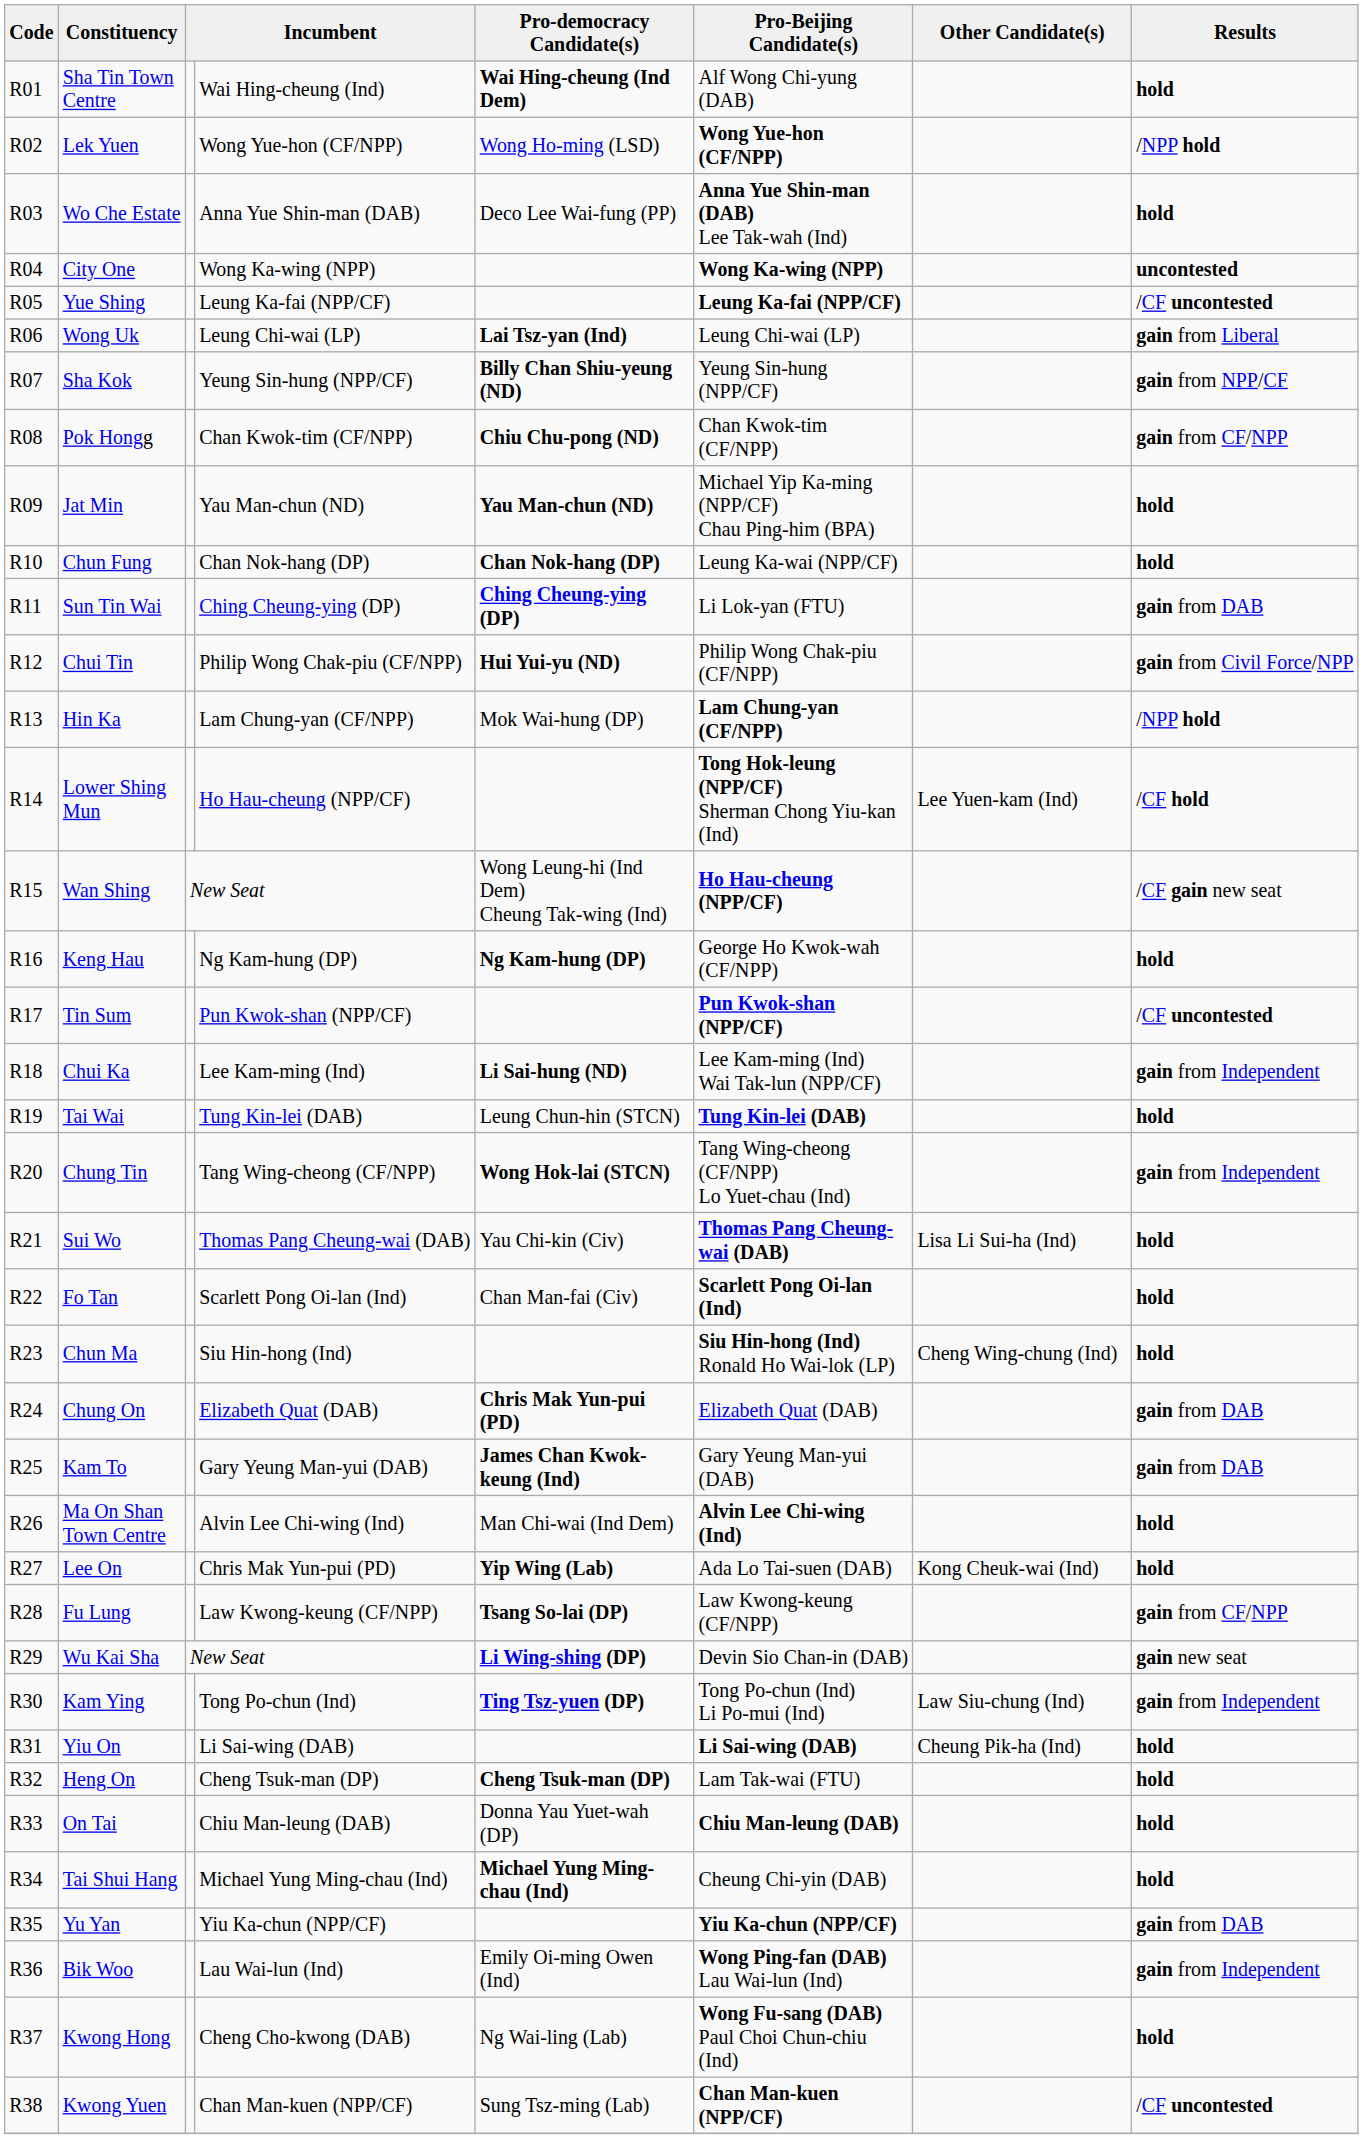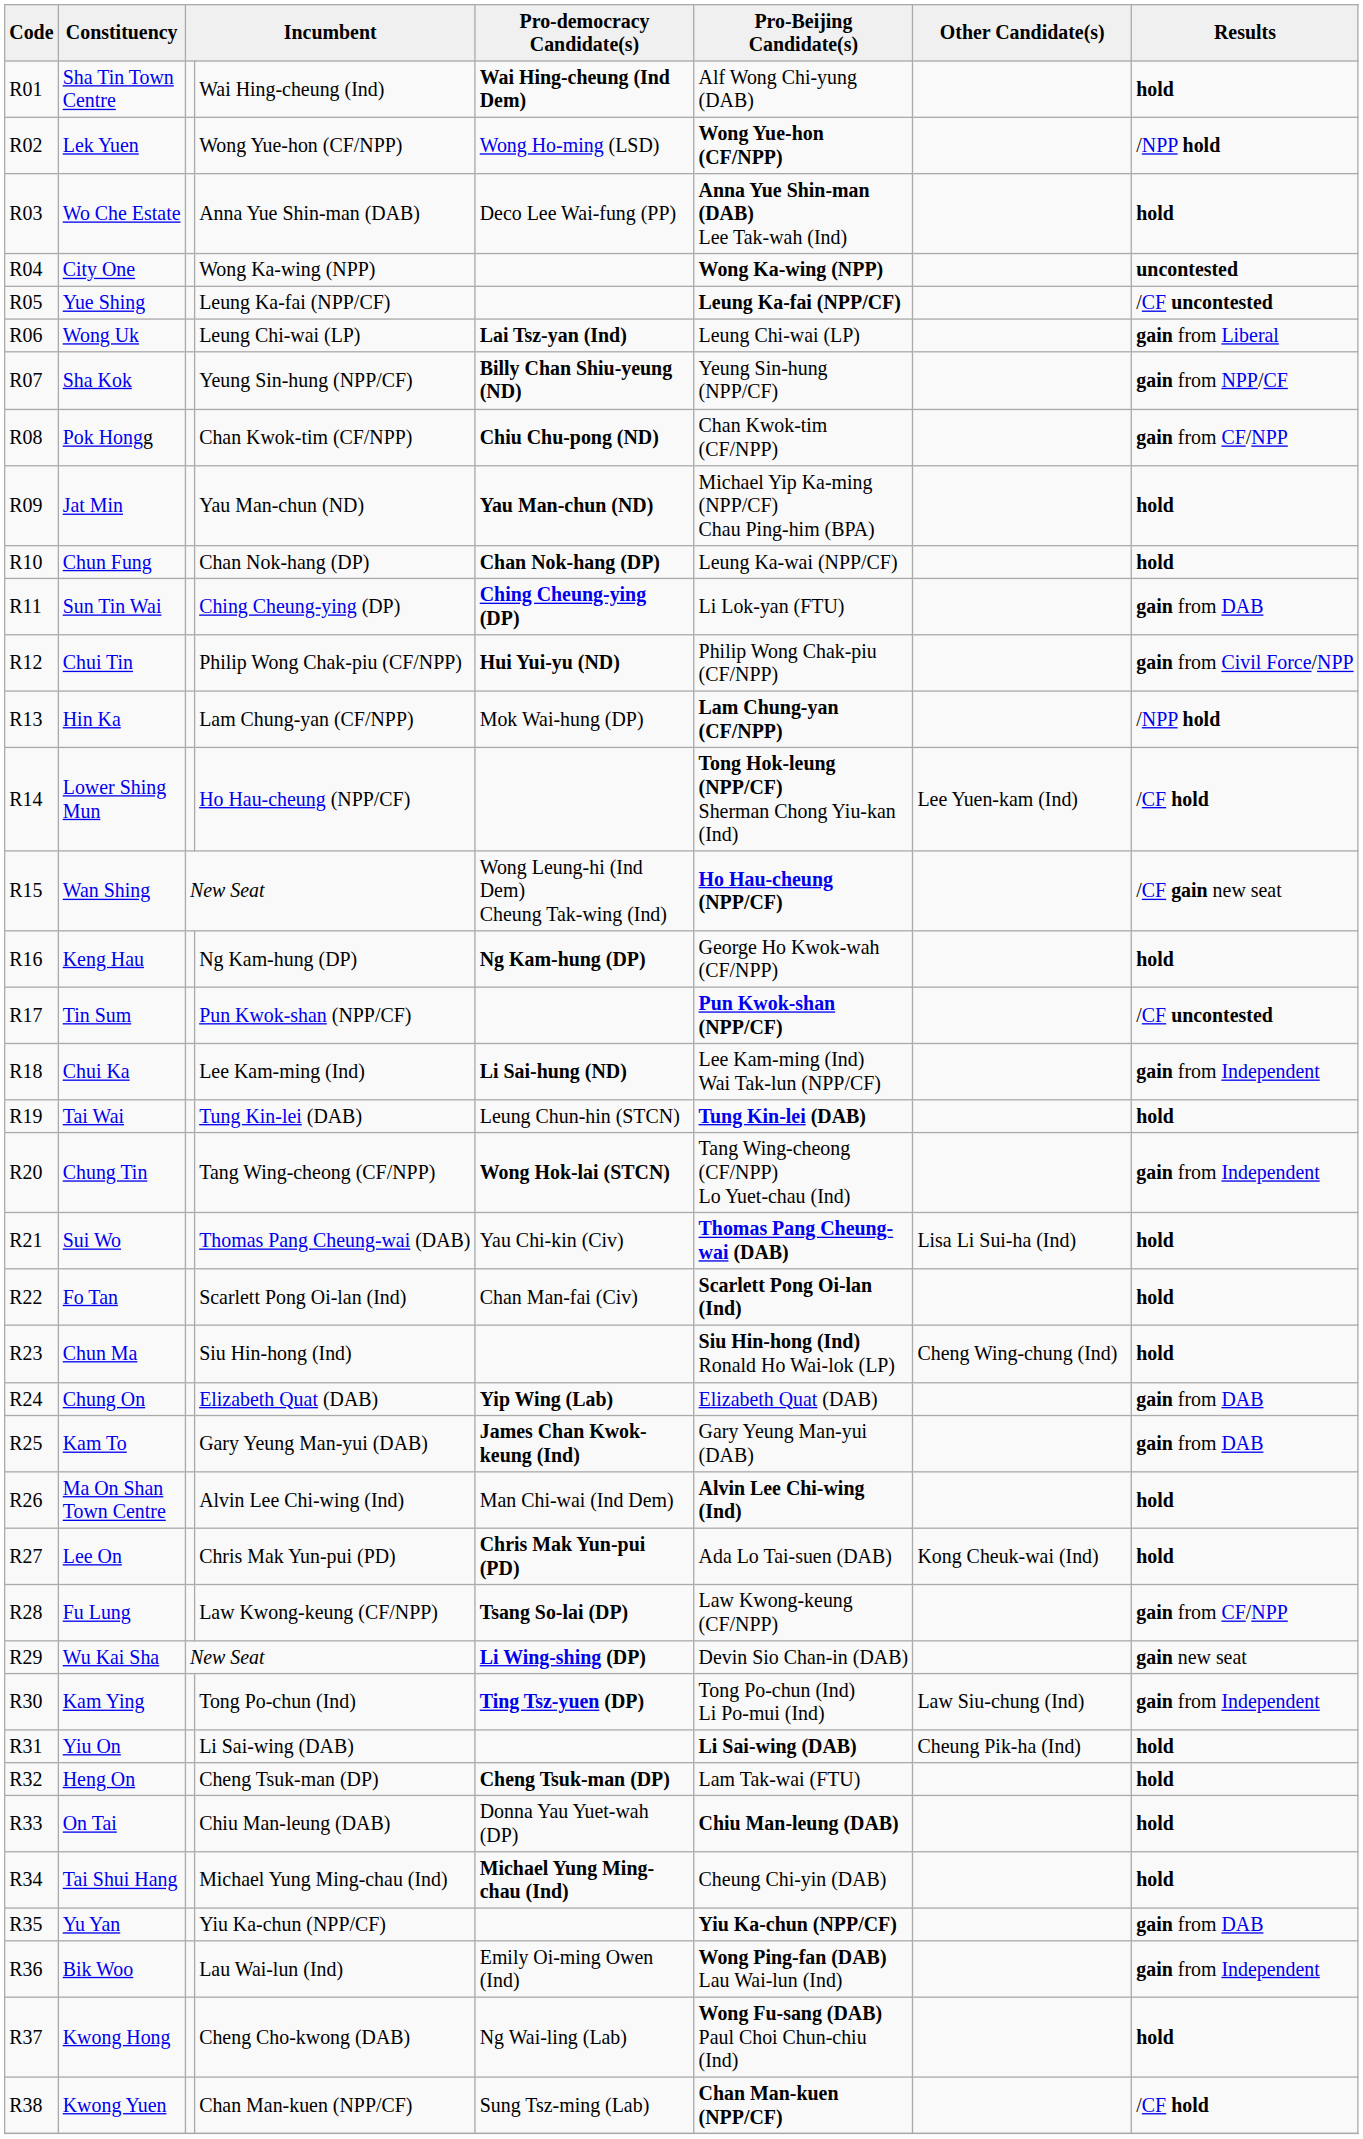(562, 1410) Chris Mak Yun-pui (PD) -> (546, 1398) Yip Wing (Lab)
(546, 1567) Yip Wing (Lab) -> (562, 1556) Chris Mak Yun-pui (PD)
(1205, 2105) /CF uncontested -> (1173, 2105) /CF hold
